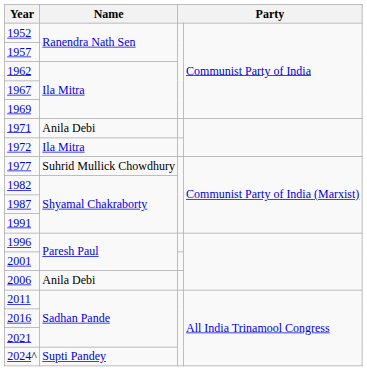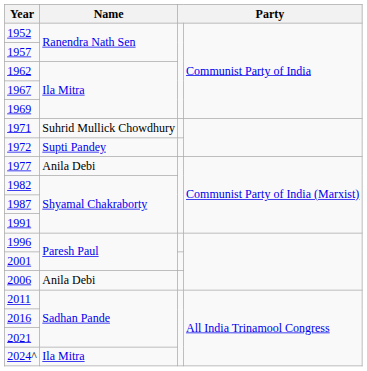(69, 128) Anila Debi -> (109, 128) Suhrid Mullick Chowdhury
(63, 147) Ila Mitra -> (74, 147) Supti Pandey
(109, 166) Suhrid Mullick Chowdhury -> (69, 166) Anila Debi
(74, 356) Supti Pandey -> (63, 356) Ila Mitra
